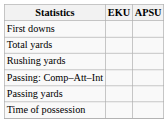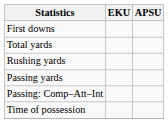rows swapped: (35, 94) <-> (55, 77)
